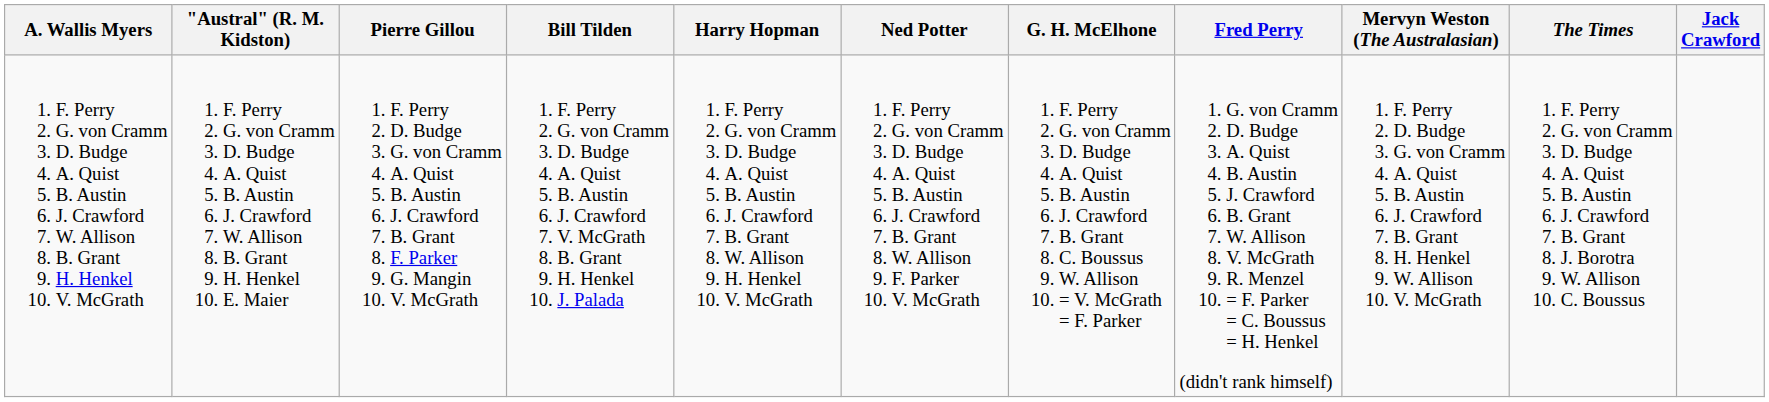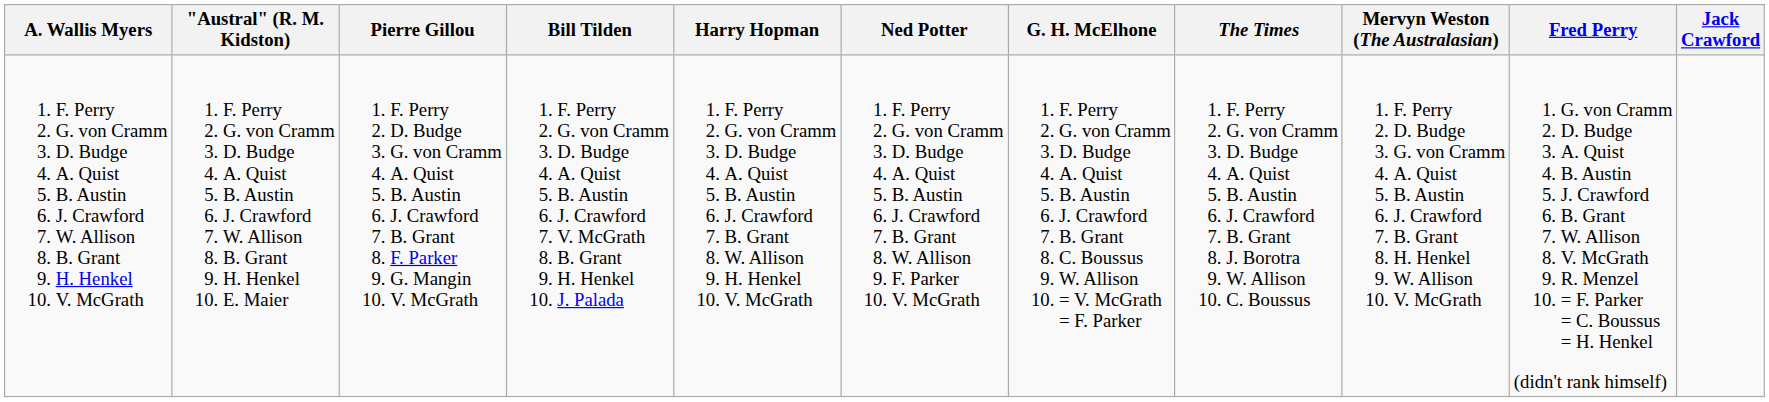columns swapped: (1593, 29) <-> (1259, 29)
